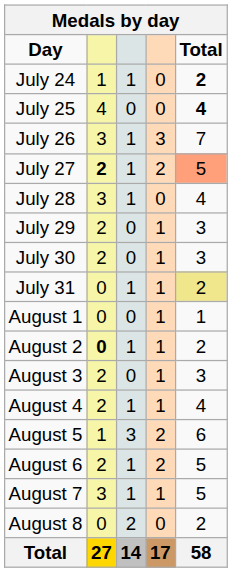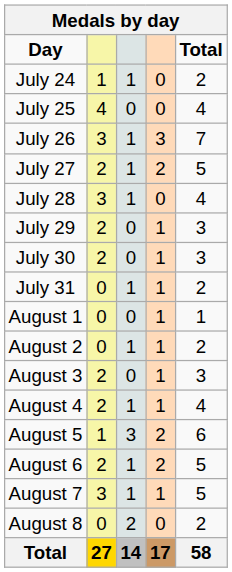(201, 79) bold -> (201, 79) normal
(201, 109) bold -> (201, 109) normal
(101, 168) bold -> (101, 168) normal
(201, 168) lightsalmon background -> (201, 168) no background
(201, 286) khaki background -> (201, 286) no background
(101, 346) bold -> (101, 346) normal
